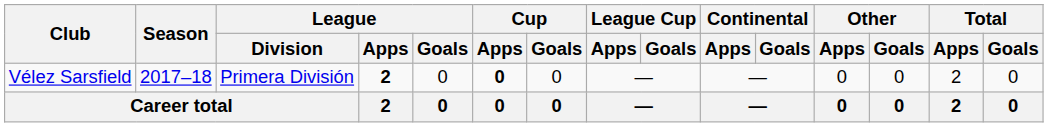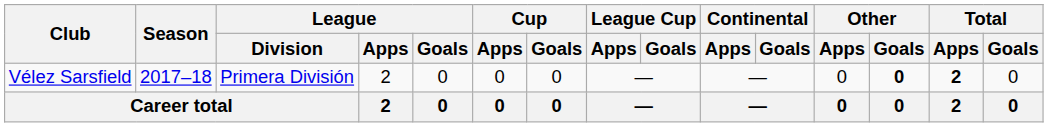(386, 77) bold -> (386, 77) normal
(500, 77) bold -> (500, 77) normal
(899, 77) normal -> (899, 77) bold
(956, 77) normal -> (956, 77) bold
